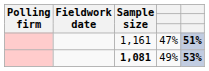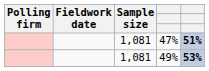(136, 42) 1,161 -> (136, 42) 1,081
(136, 58) bold -> (136, 58) normal
